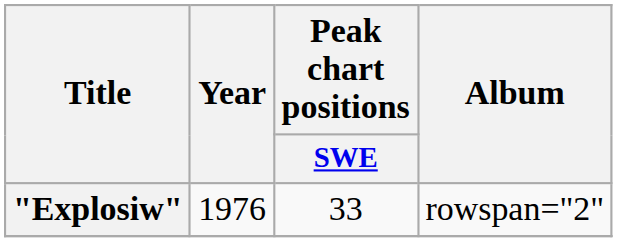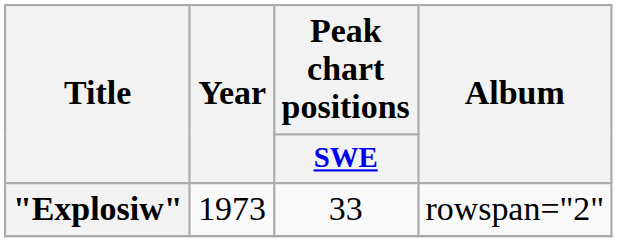(232, 209) 1976 -> (232, 209) 1973
